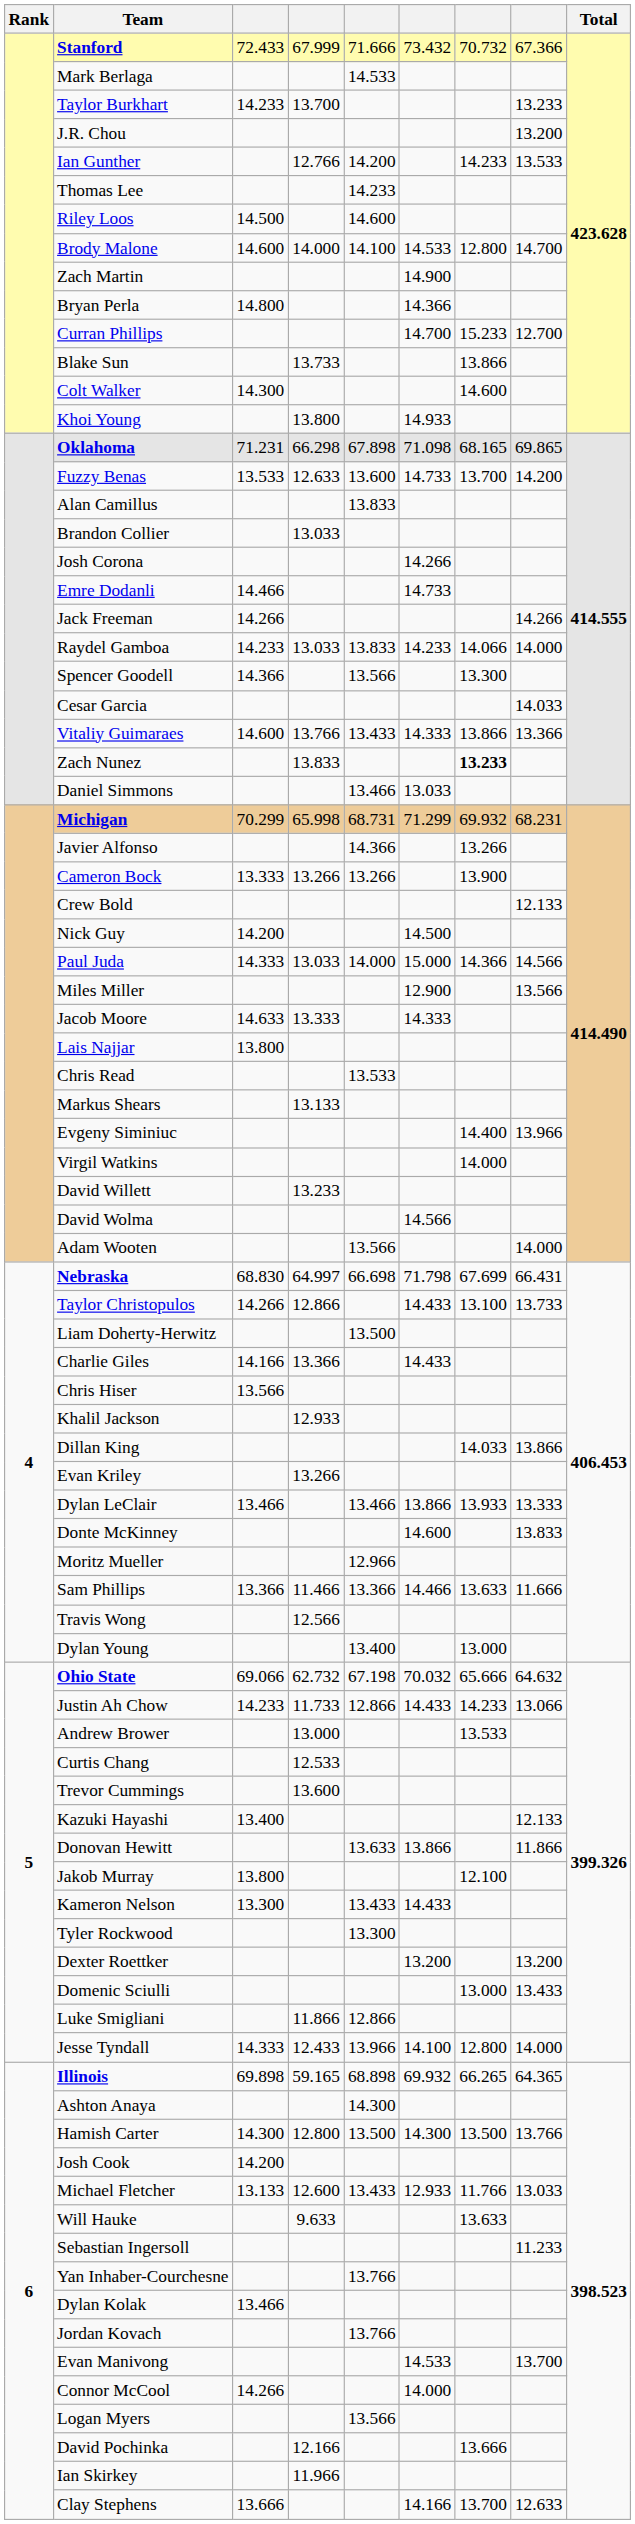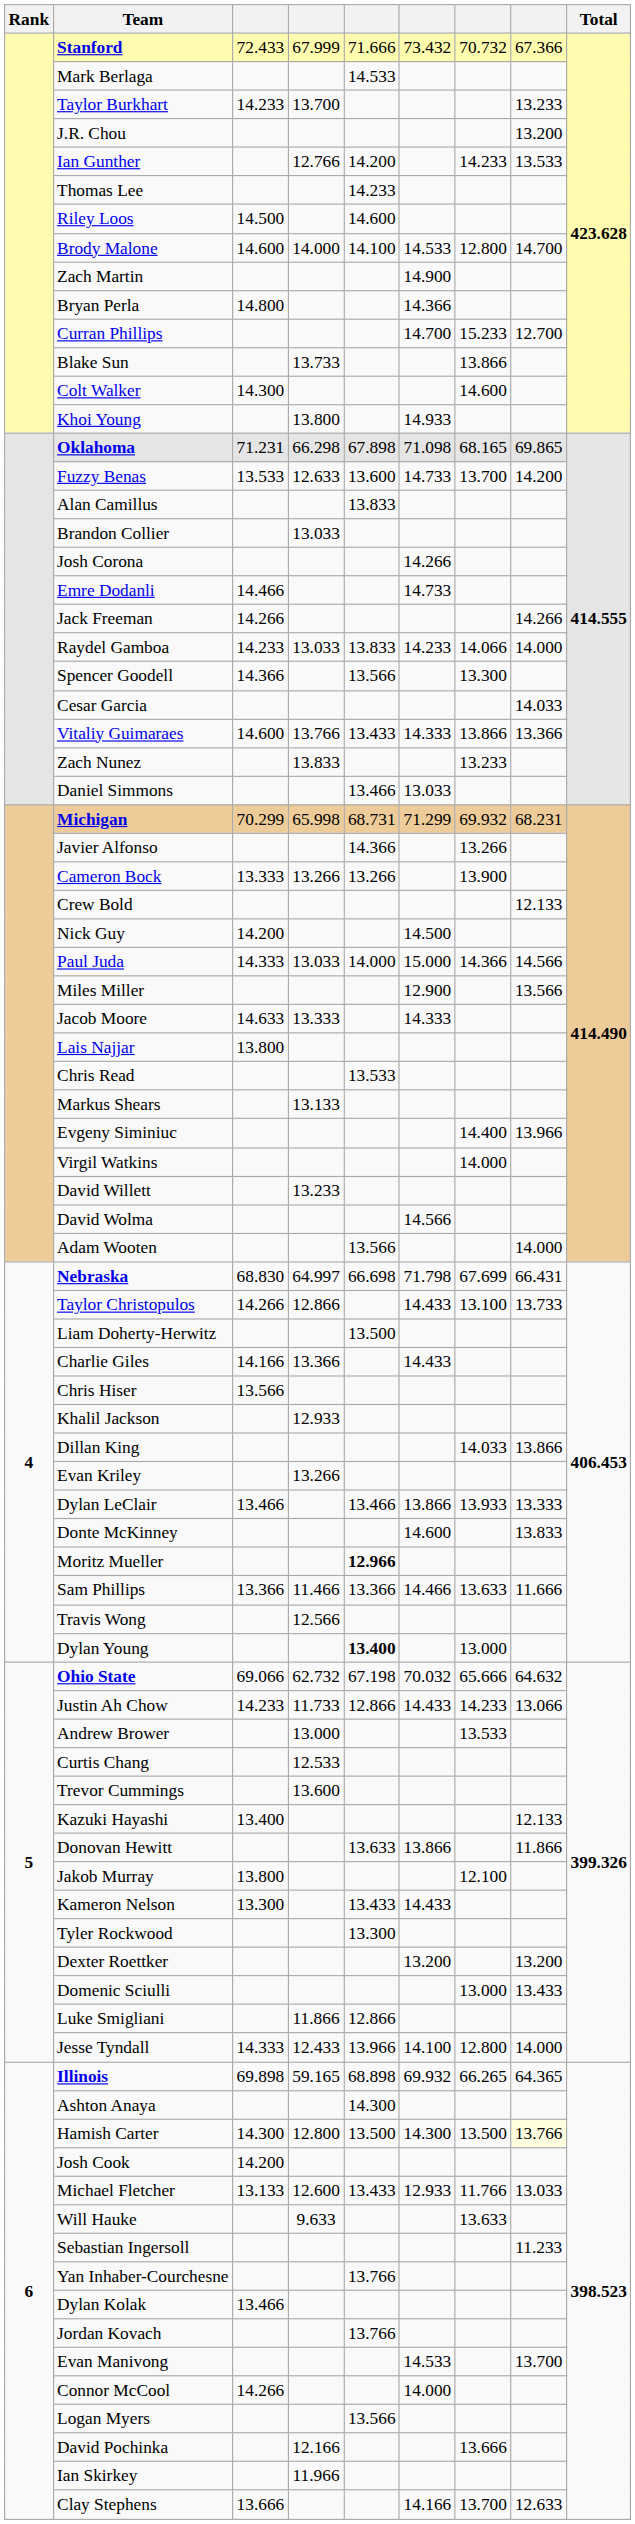(483, 761) bold -> (483, 761) normal
(372, 1561) normal -> (372, 1561) bold
(372, 1647) normal -> (372, 1647) bold
(539, 2133) no background -> (539, 2133) lightyellow background
